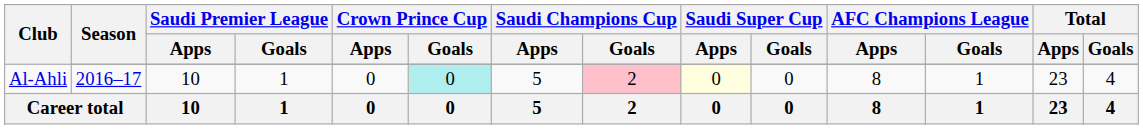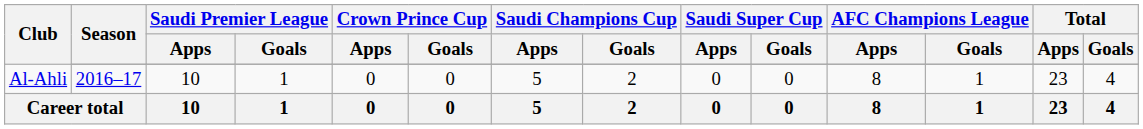(450, 78) paleturquoise background -> (450, 78) no background
(632, 78) pink background -> (632, 78) no background
(716, 78) lightyellow background -> (716, 78) no background
